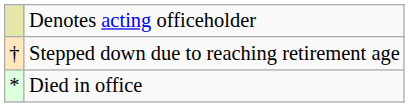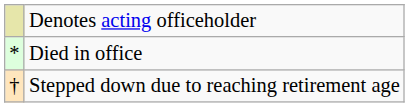rows swapped: (214, 53) <-> (86, 85)
